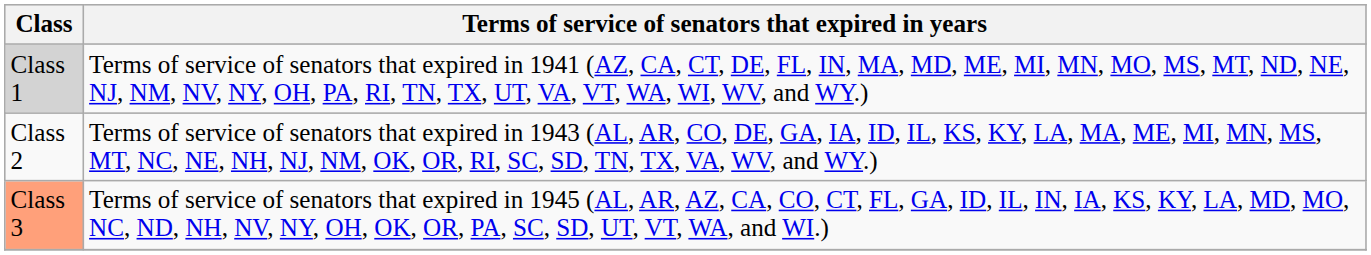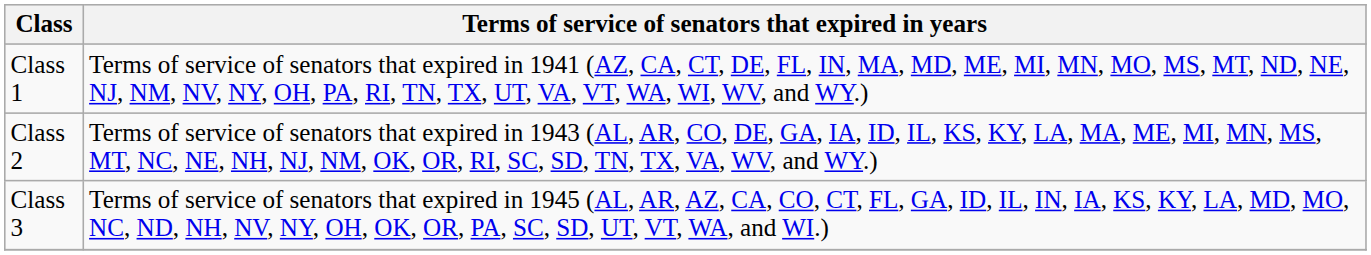(38, 78) lightgrey background -> (38, 78) no background
(38, 214) lightsalmon background -> (38, 214) no background
